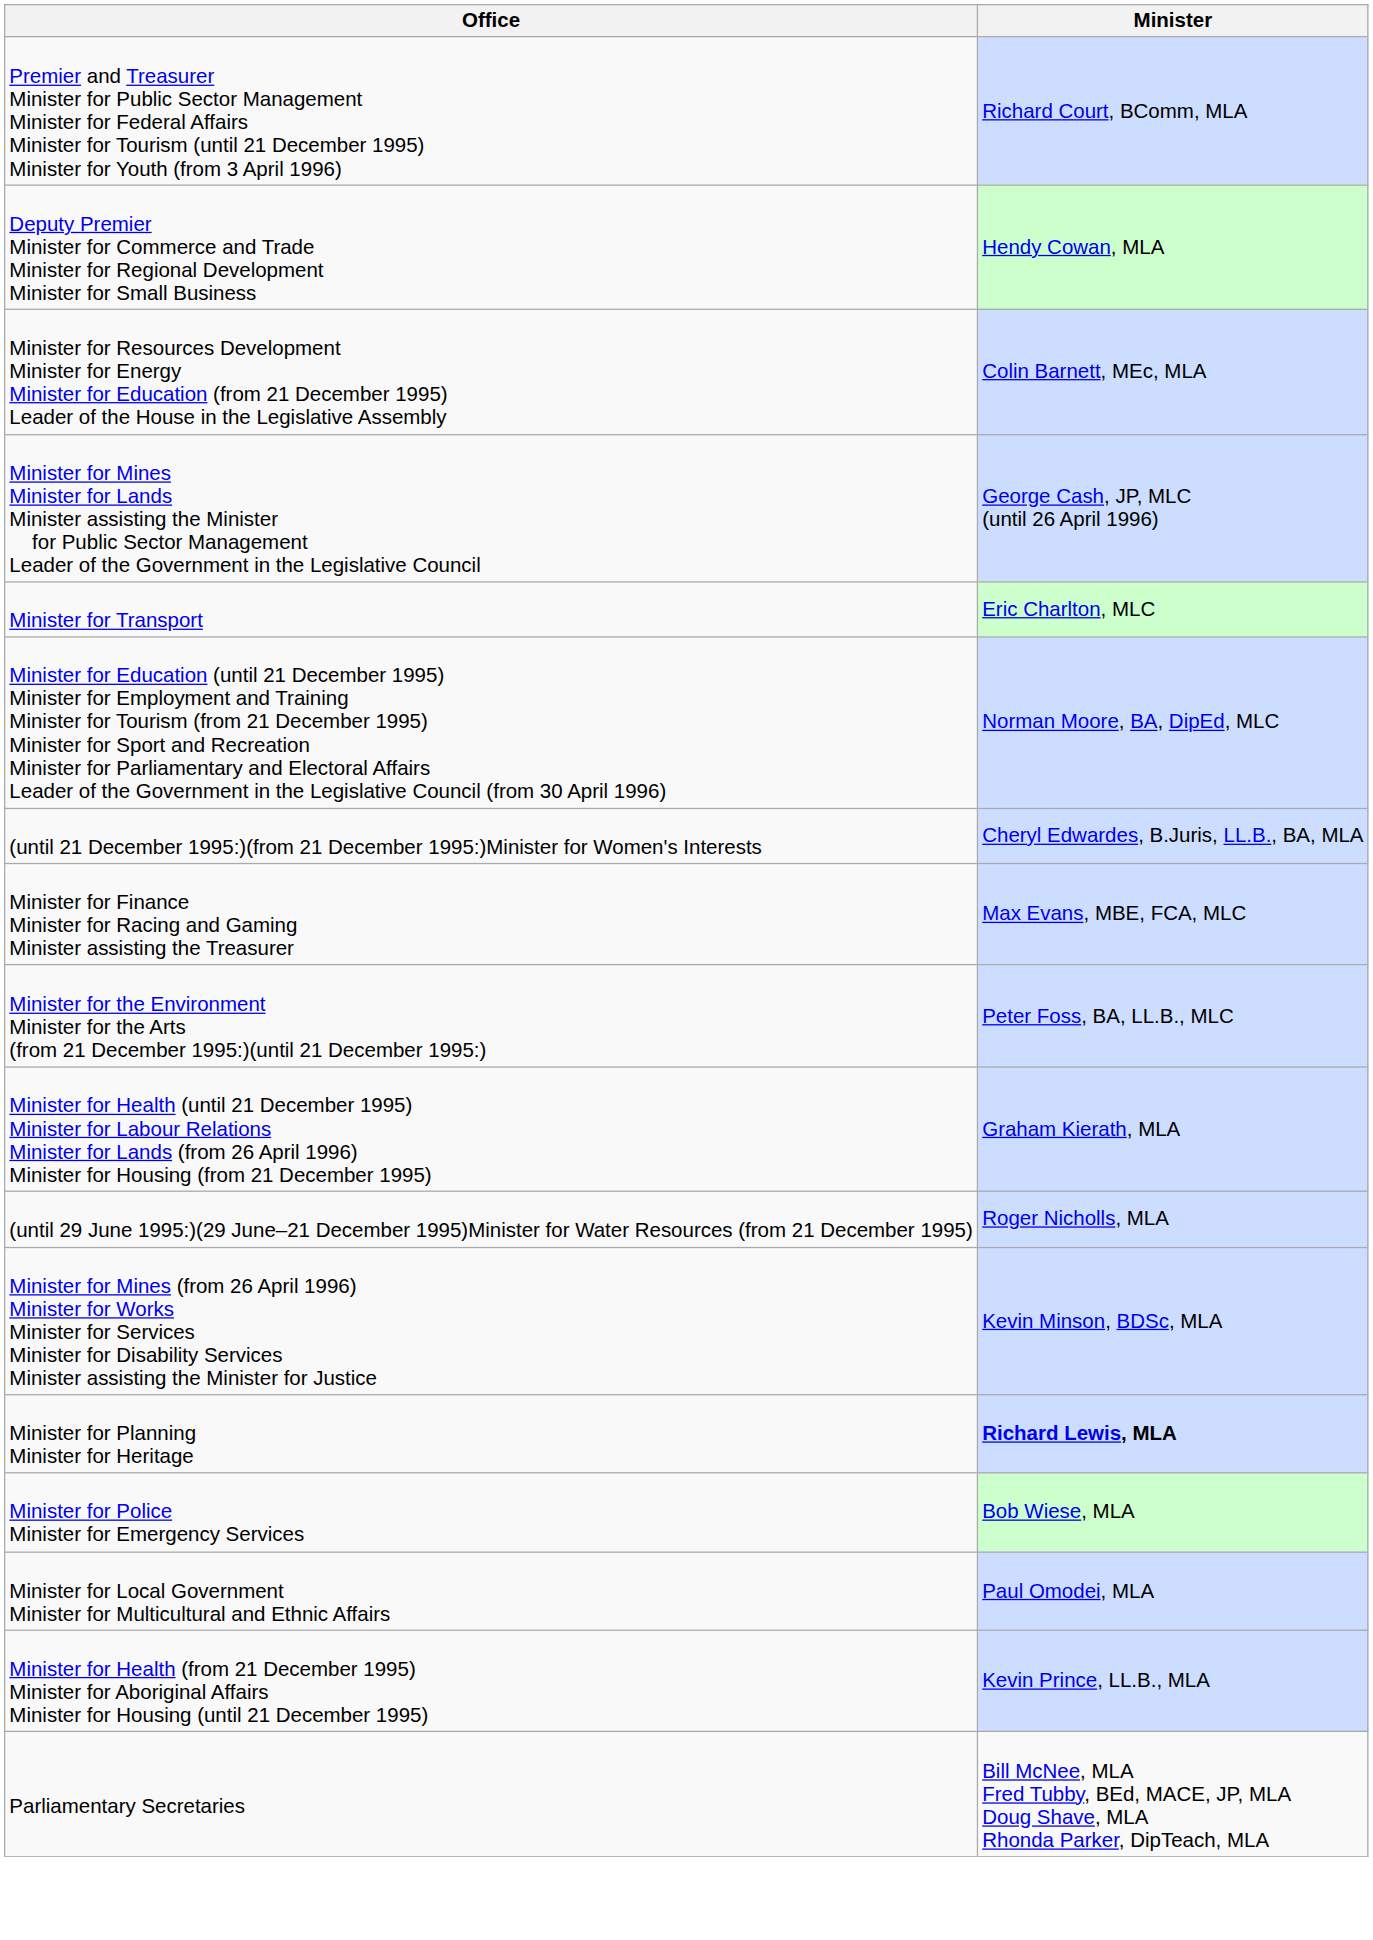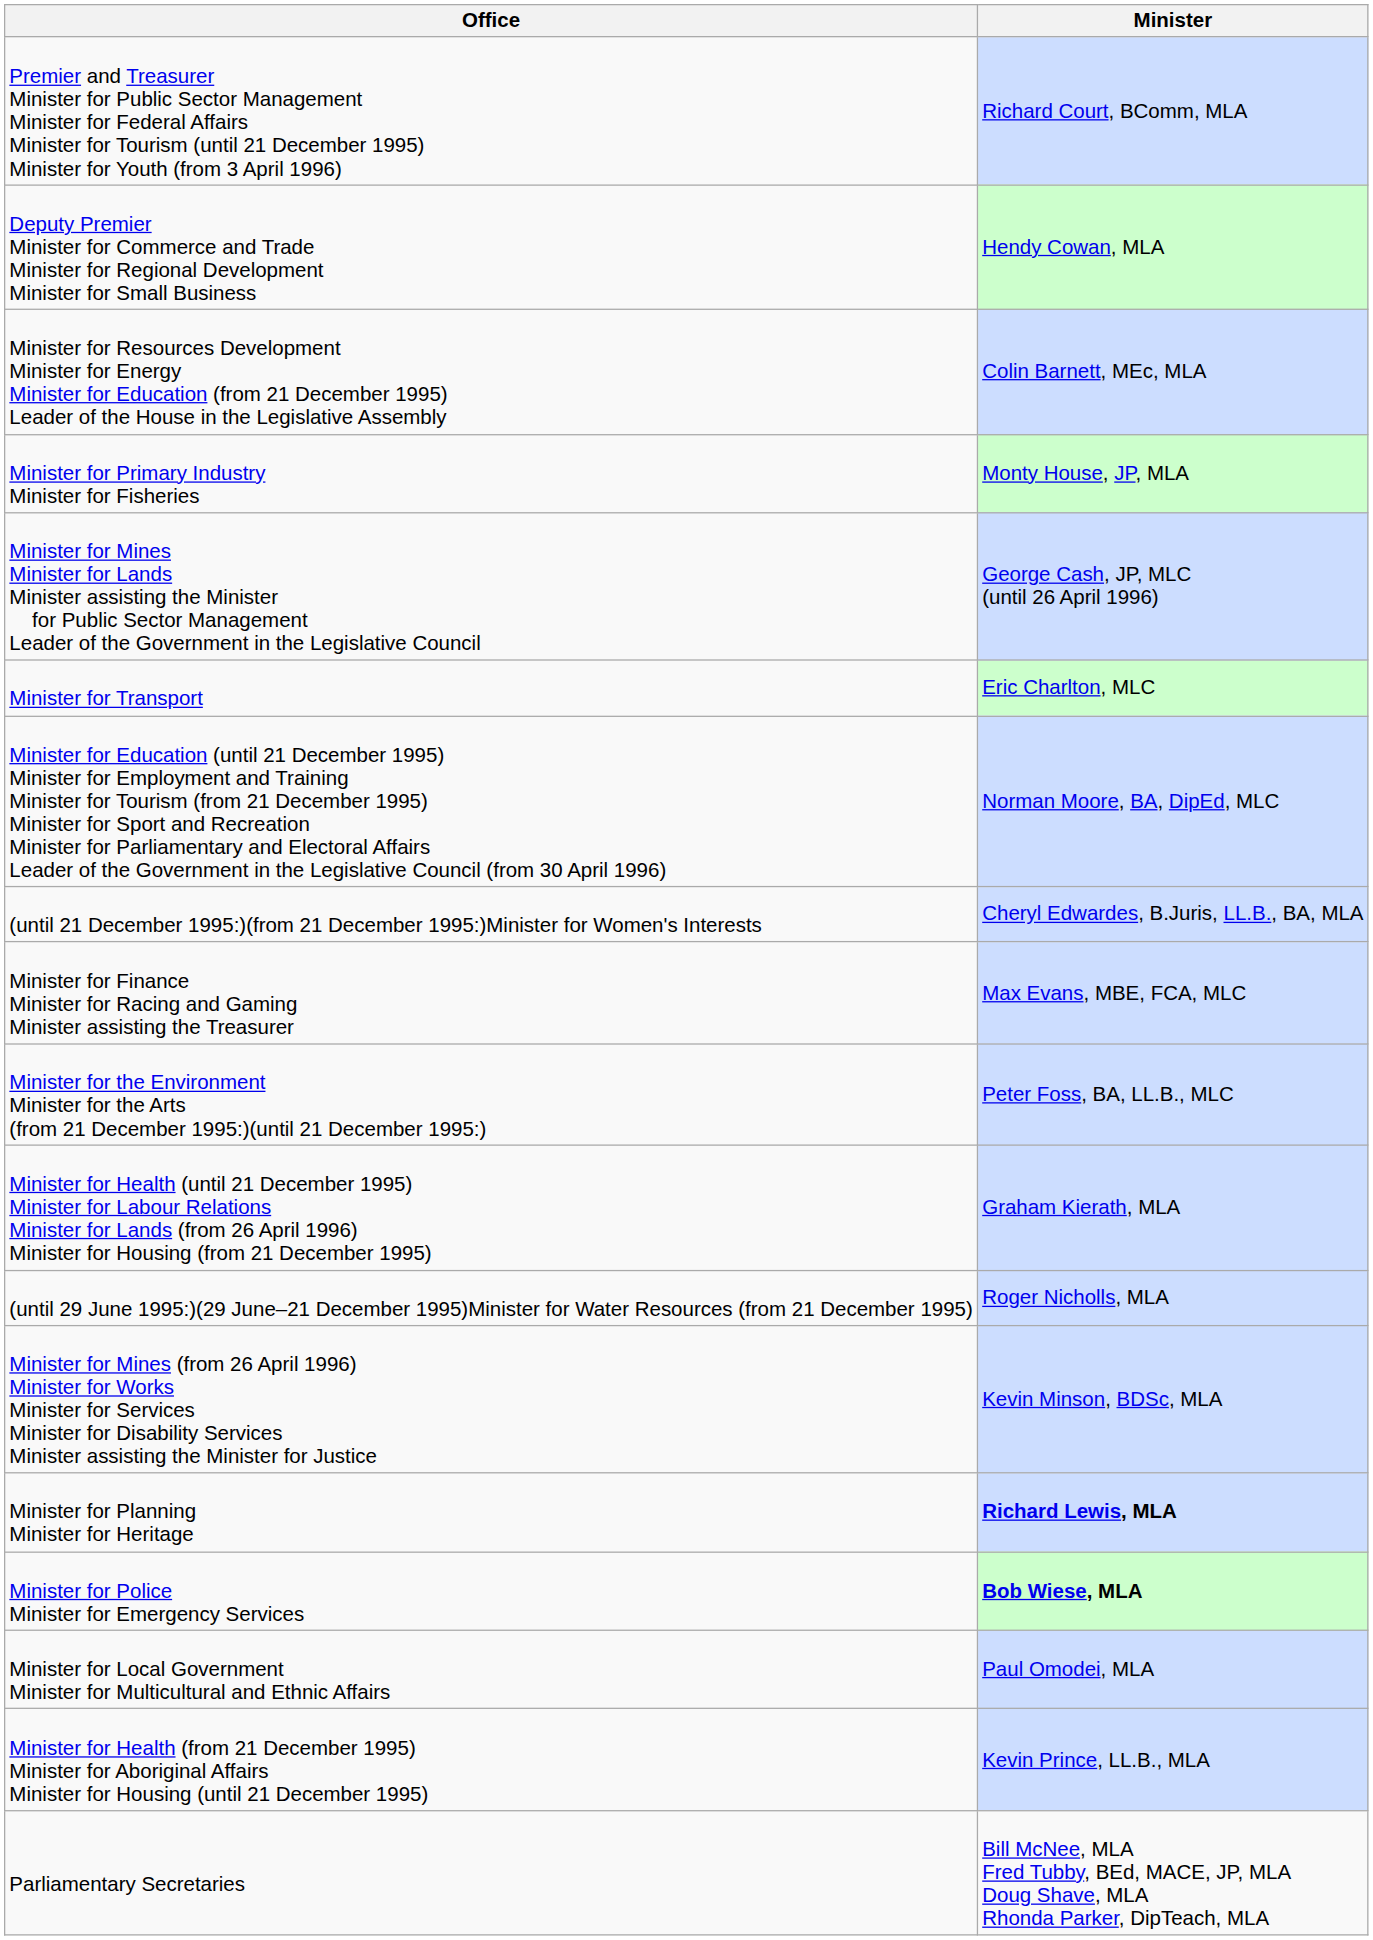+ row: (137, 484)
(1058, 1512) normal -> (1062, 1590) bold
